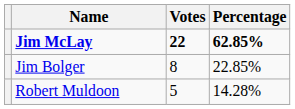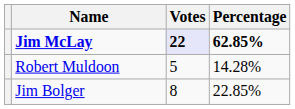(177, 41) no background -> (177, 41) lavender background
rows swapped: (50, 66) <-> (67, 91)
